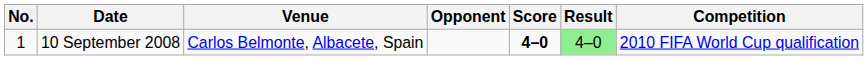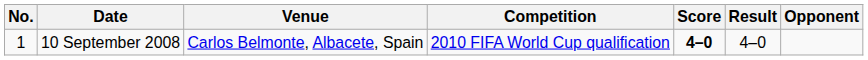columns swapped: (468, 17) <-> (739, 17)
(588, 42) lightgreen background -> (753, 42) no background
